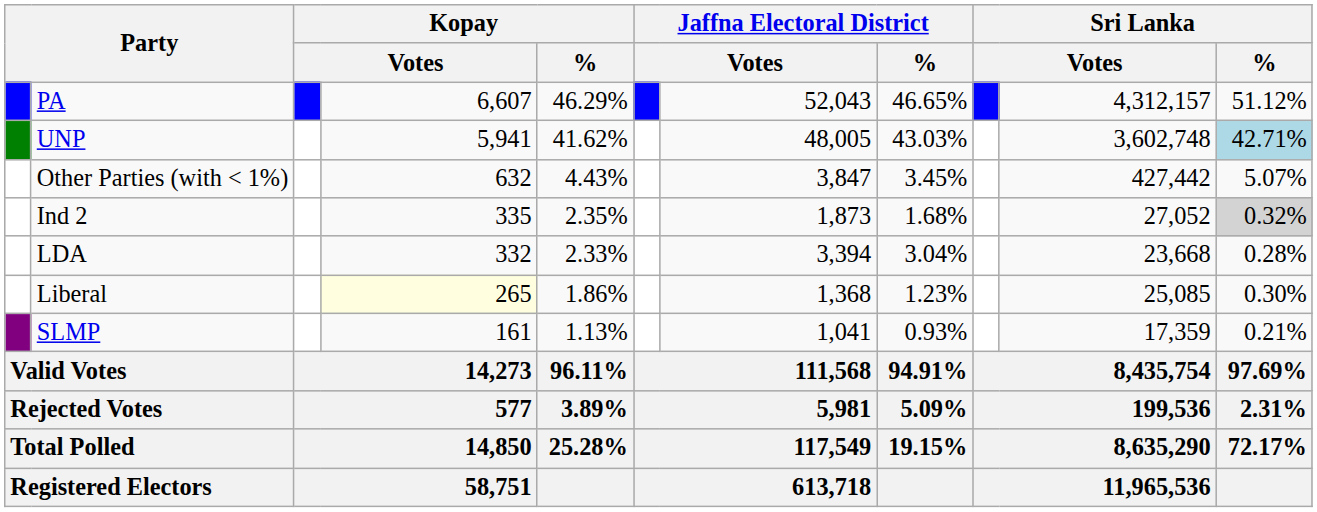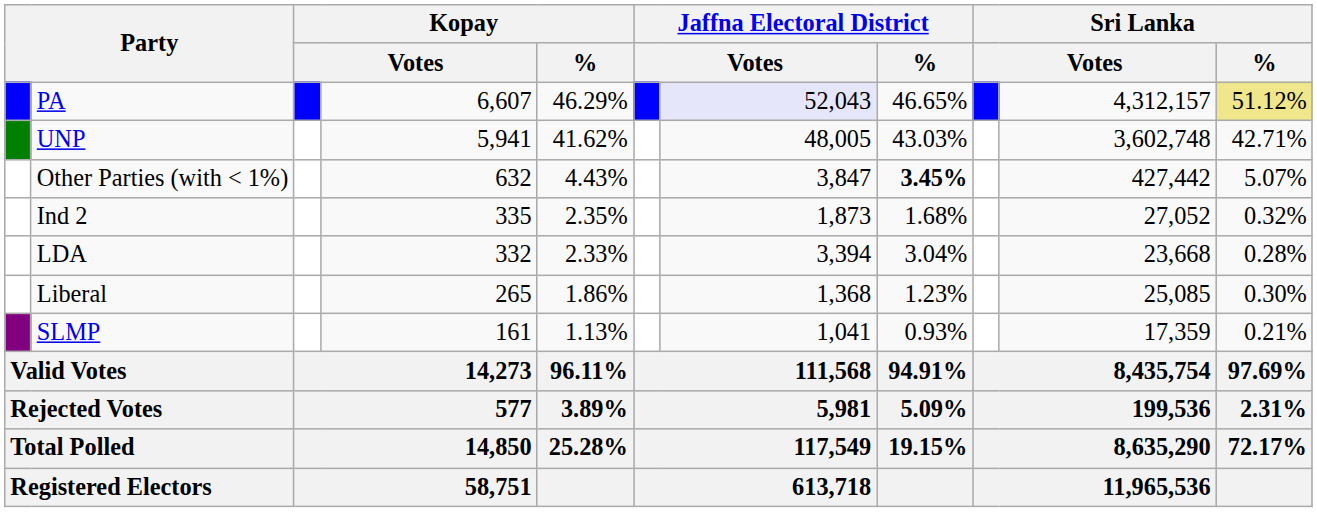(838, 100) no background -> (838, 100) lavender background
(1269, 100) no background -> (1269, 100) khaki background
(1269, 139) lightblue background -> (1269, 139) no background
(936, 178) normal -> (934, 178) bold
(1275, 216) lightgrey background -> (1275, 216) no background
(513, 293) lightyellow background -> (513, 293) no background
